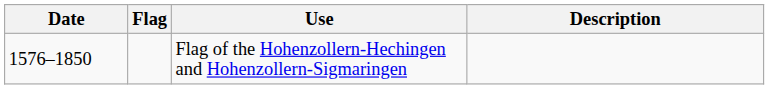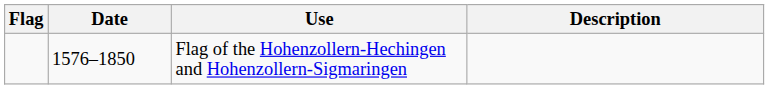columns swapped: (150, 19) <-> (66, 19)
